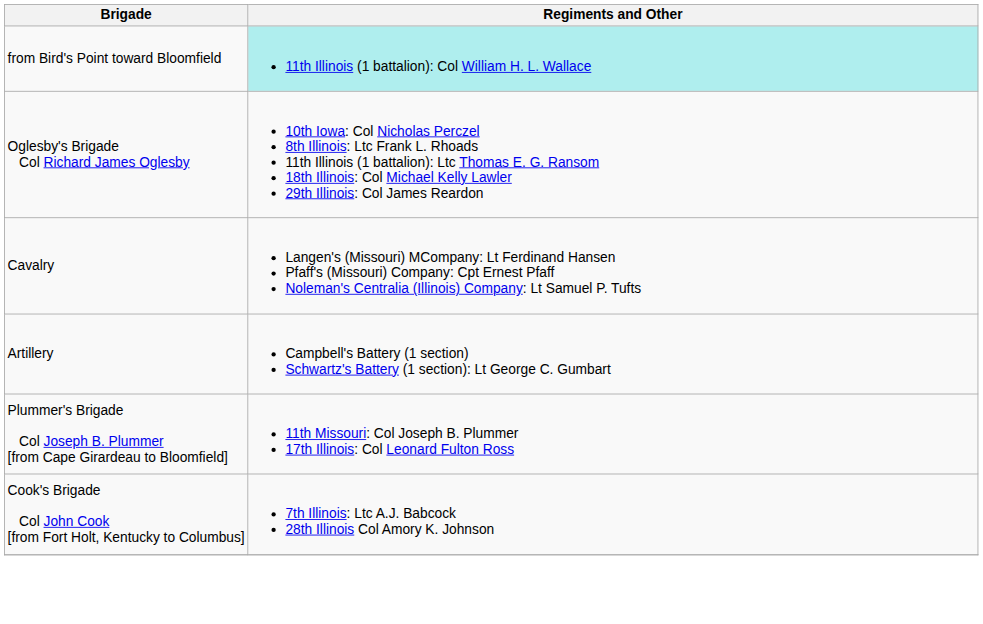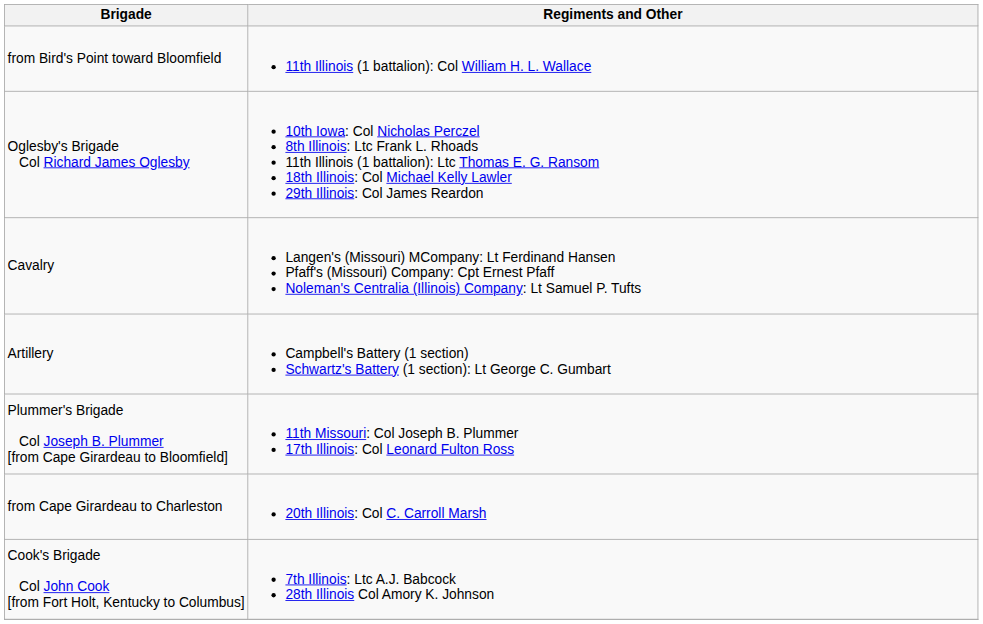(613, 66) paleturquoise background -> (613, 66) no background
+ row: (115, 506)
